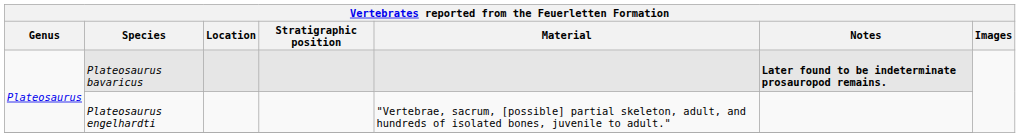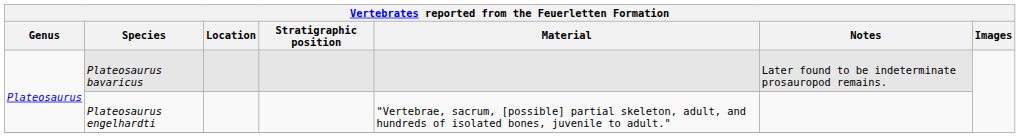(859, 77) bold -> (859, 77) normal
